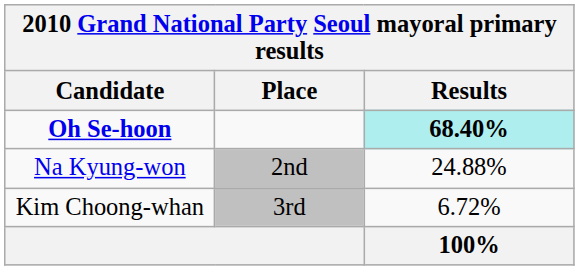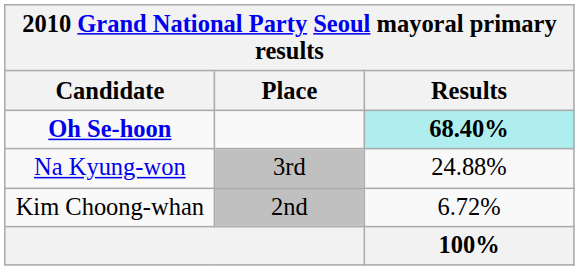(289, 167) 2nd -> (289, 167) 3rd
(289, 206) 3rd -> (289, 206) 2nd
